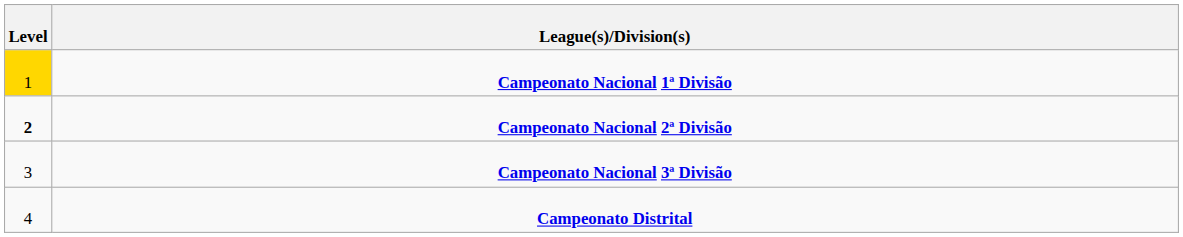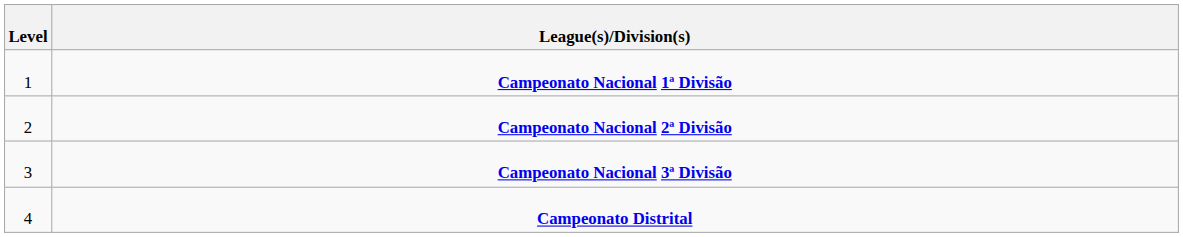(28, 82) gold background -> (28, 82) no background
(28, 127) bold -> (28, 127) normal
